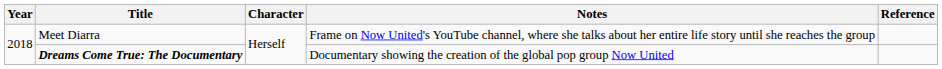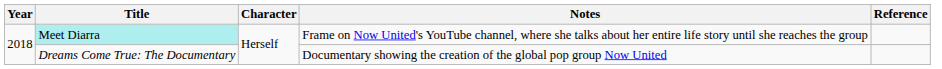(69, 34) no background -> (69, 34) paleturquoise background
(140, 54) bold -> (137, 54) normal
